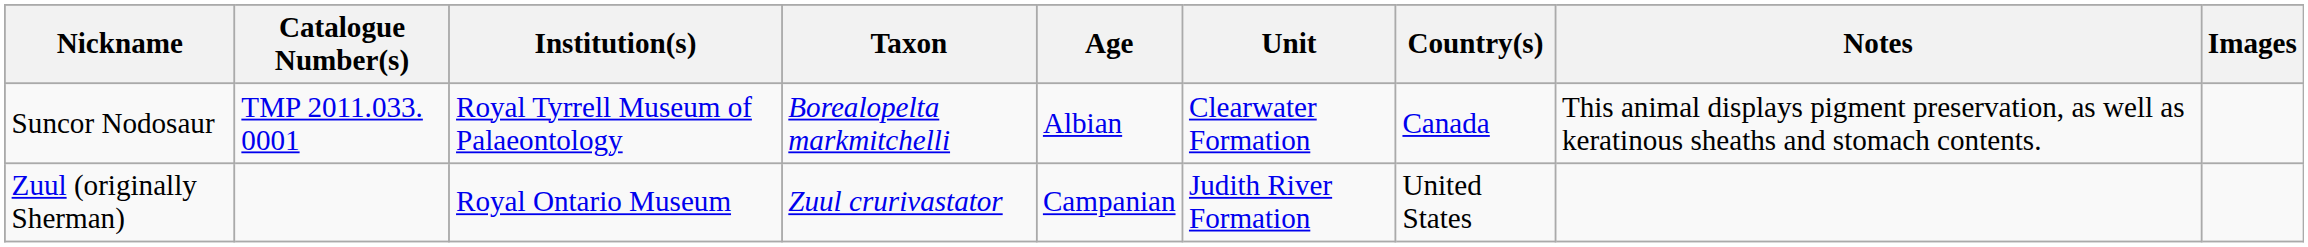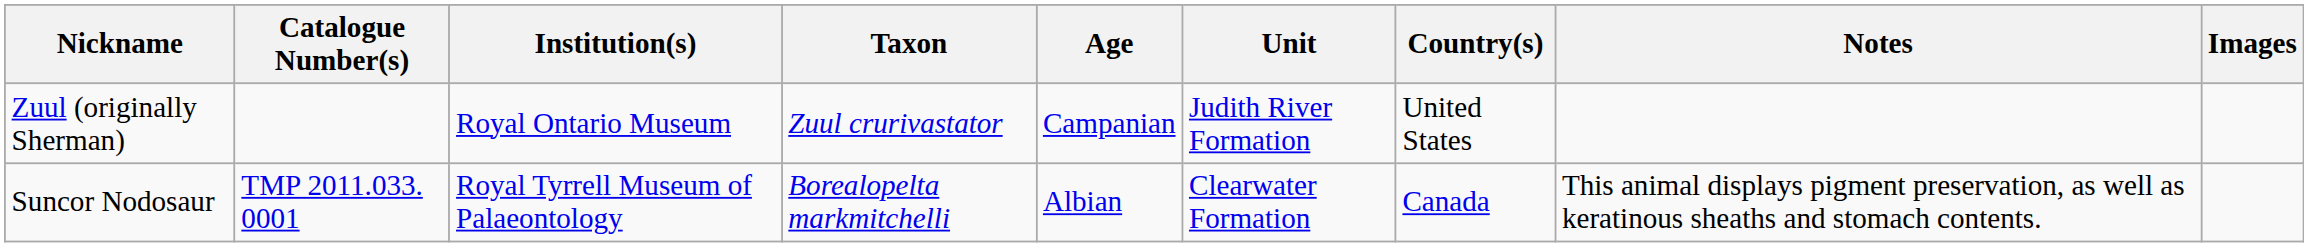rows swapped: (113, 122) <-> (104, 201)
